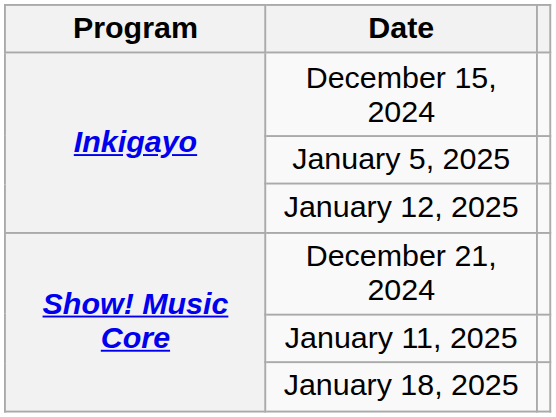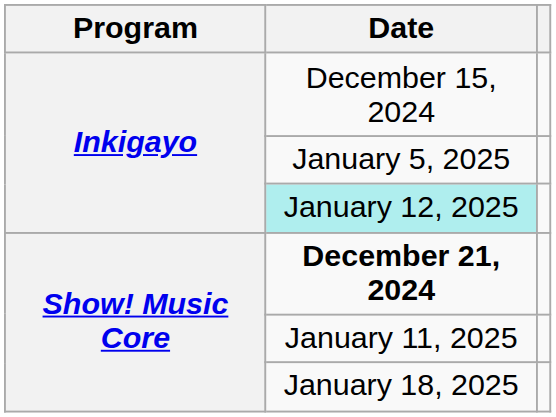(401, 207) no background -> (401, 207) paleturquoise background
(401, 272) normal -> (401, 272) bold
